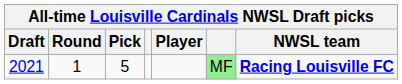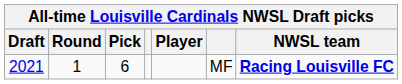(125, 66) 5 -> (125, 66) 6
(221, 66) lightgreen background -> (221, 66) no background
